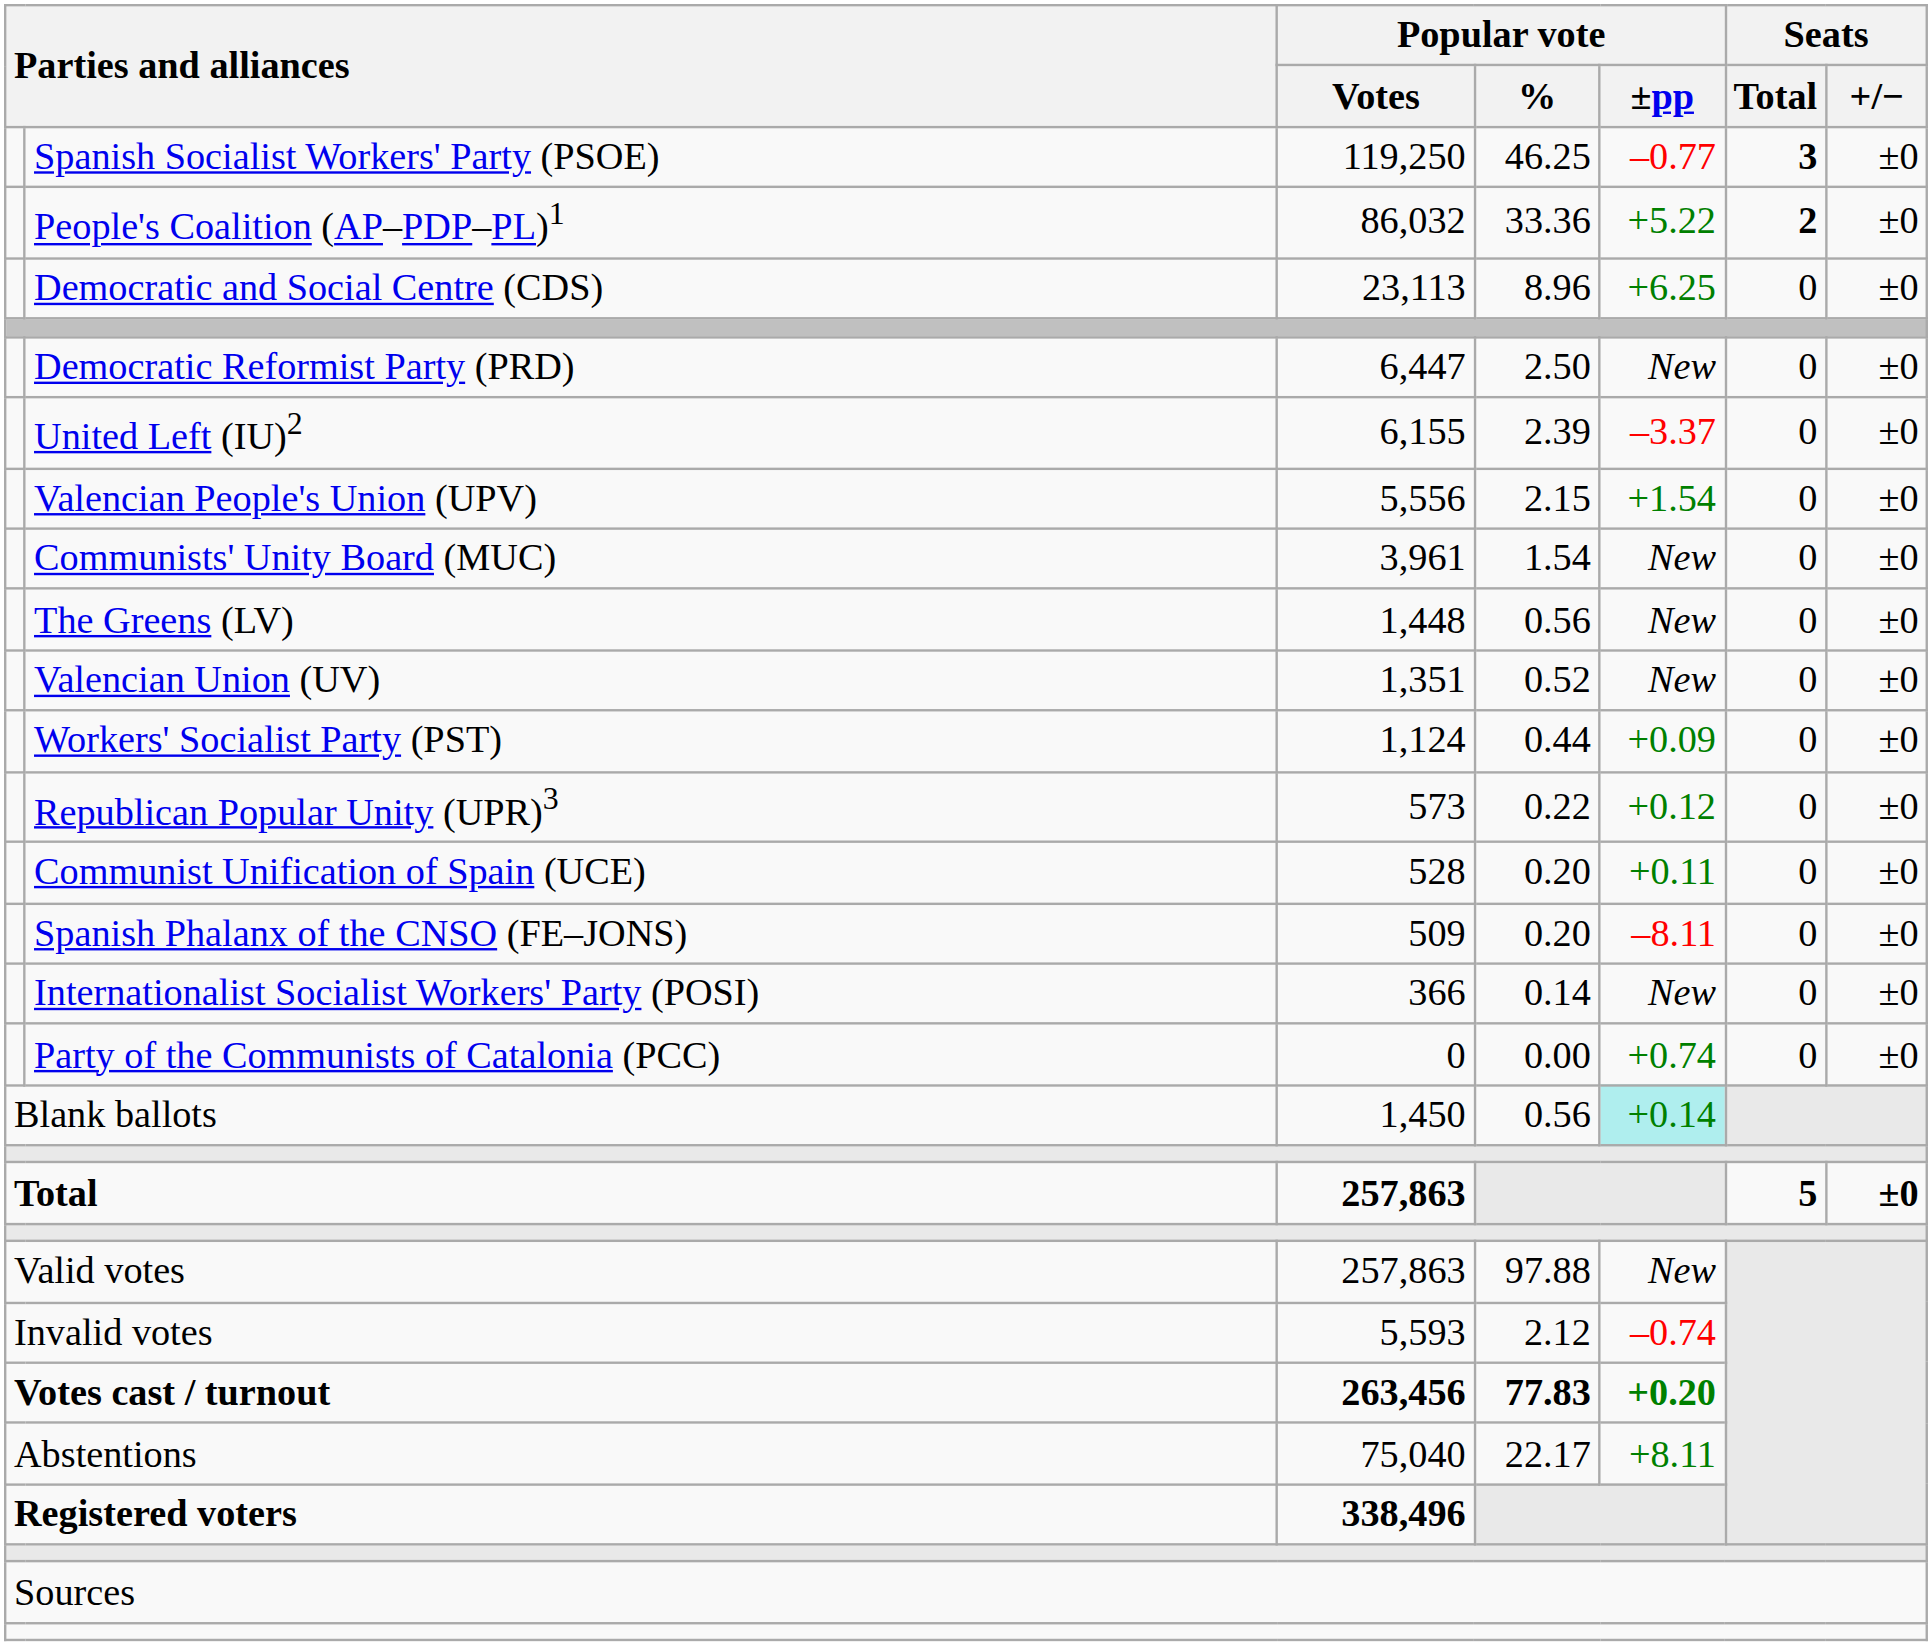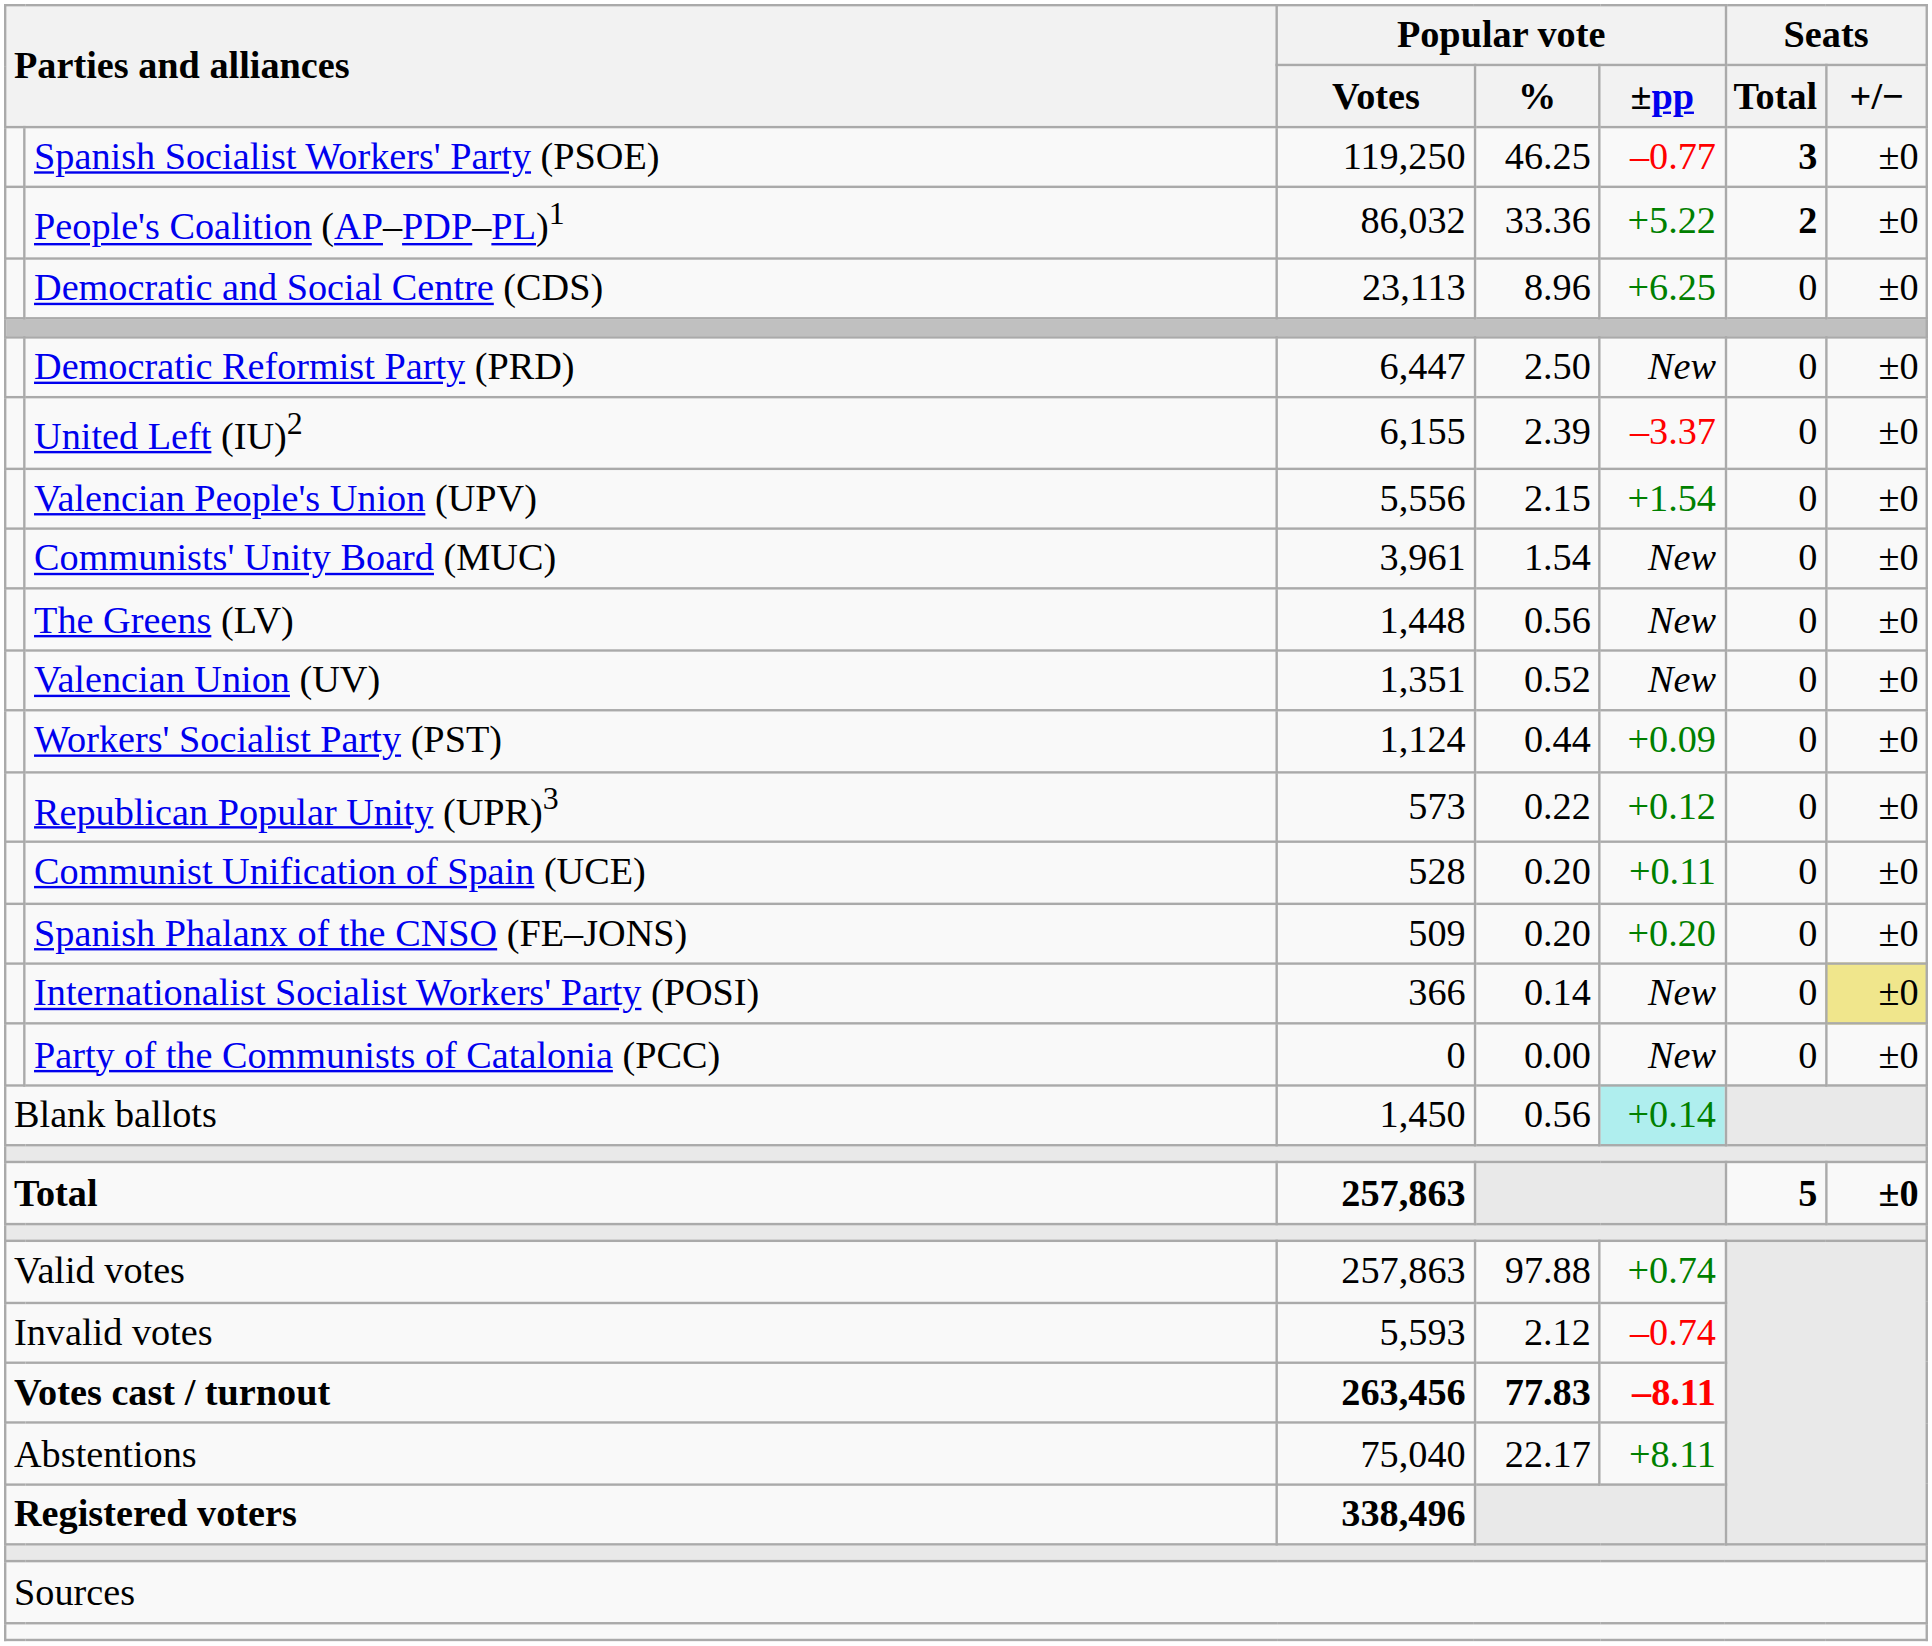(1674, 932) –8.11 -> (1672, 932) +0.20
(1898, 993) no background -> (1898, 993) khaki background
(1672, 1053) +0.74 -> (1682, 1053) New
(1682, 1271) New -> (1672, 1271) +0.74
(1672, 1392) +0.20 -> (1674, 1392) –8.11
